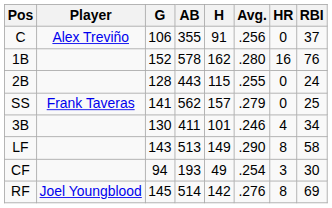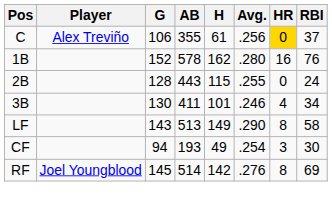(219, 37) 91 -> (219, 37) 61
(283, 37) no background -> (283, 37) gold background
- row: (20, 103)
